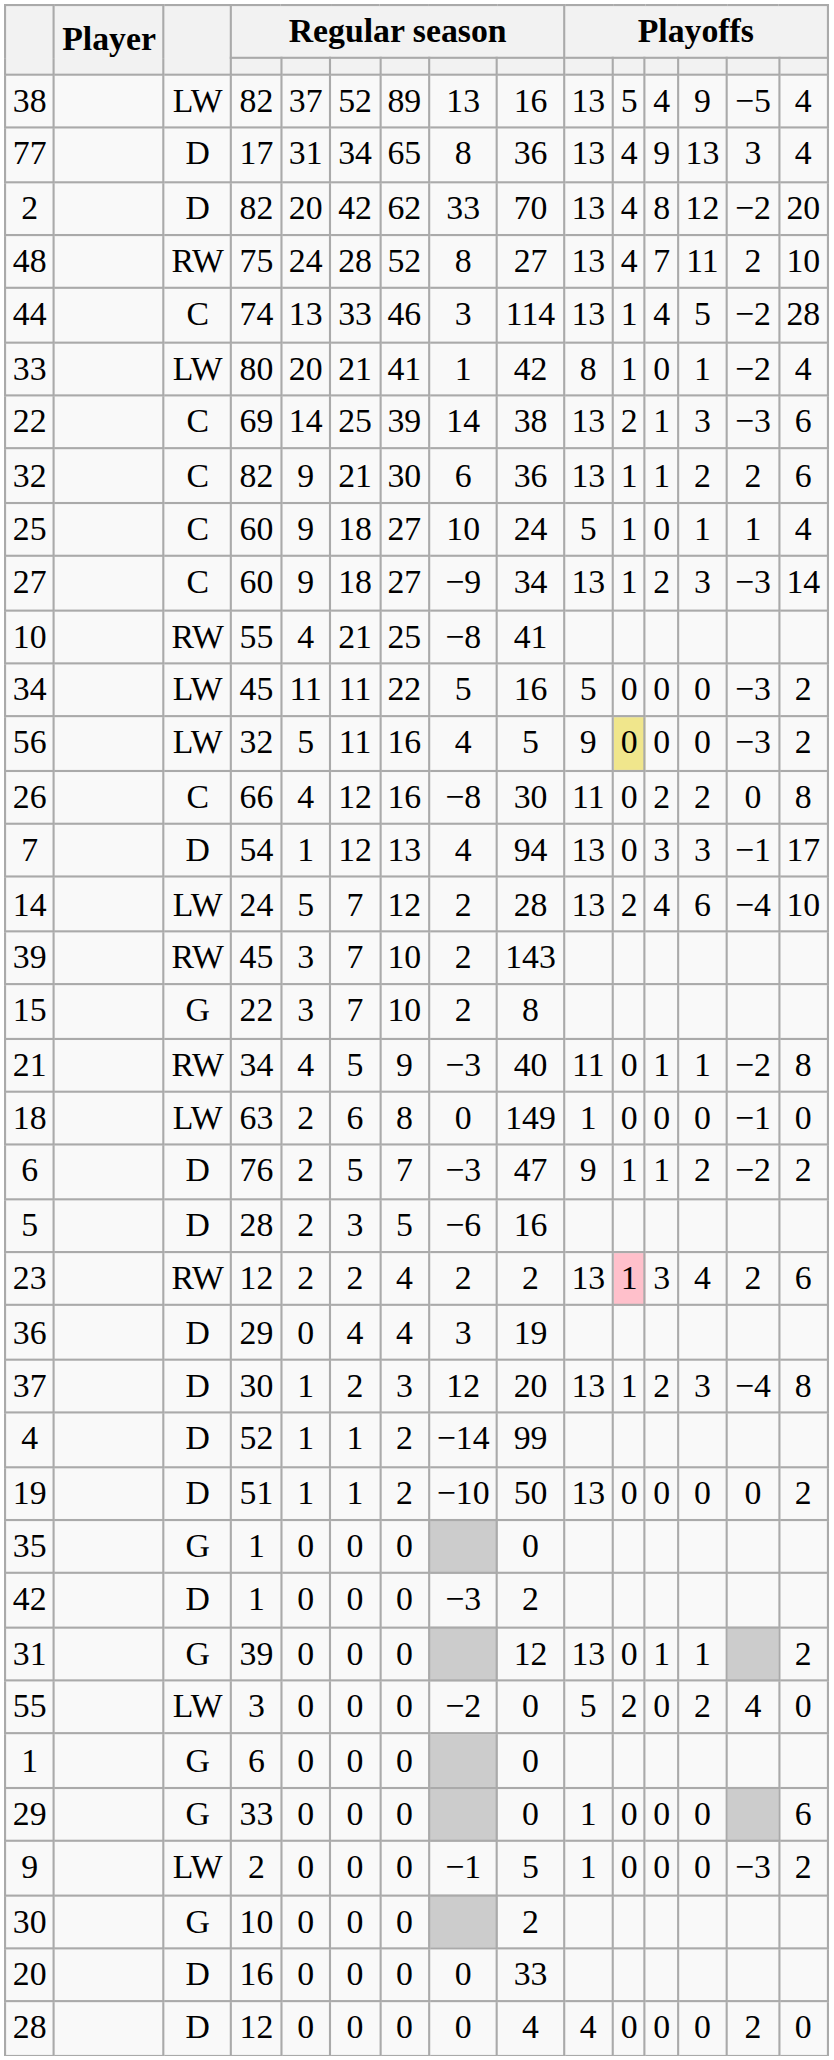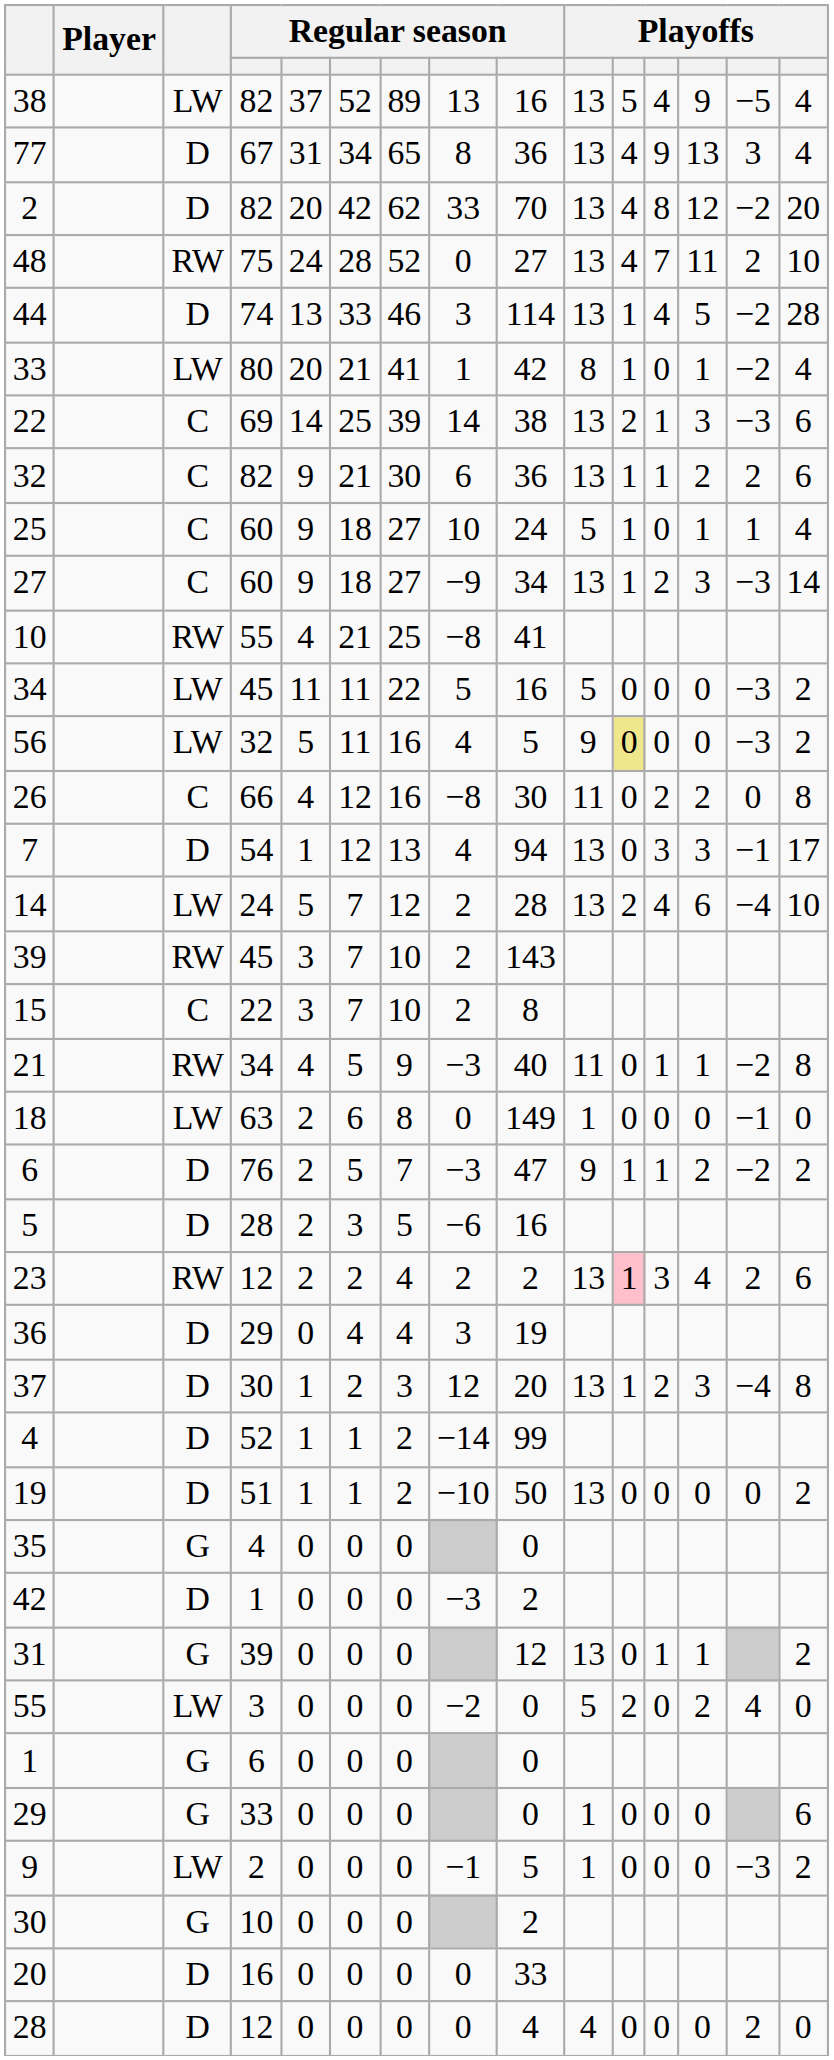(256, 153) 17 -> (256, 153) 67
(463, 260) 8 -> (463, 260) 0
(198, 314) C -> (198, 314) D
(198, 1010) G -> (198, 1010) C
(256, 1545) 1 -> (256, 1545) 4
